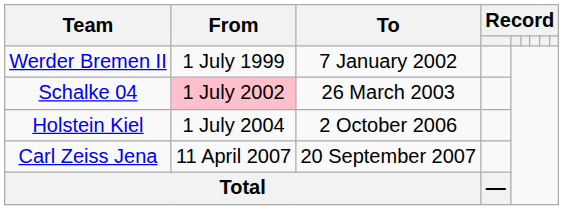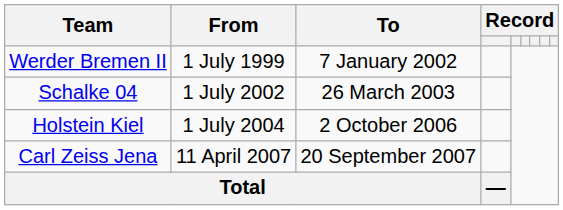(234, 93) pink background -> (234, 93) no background
